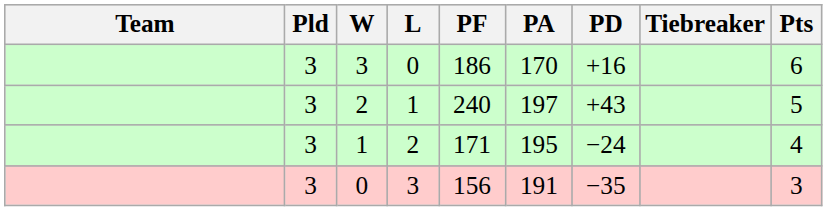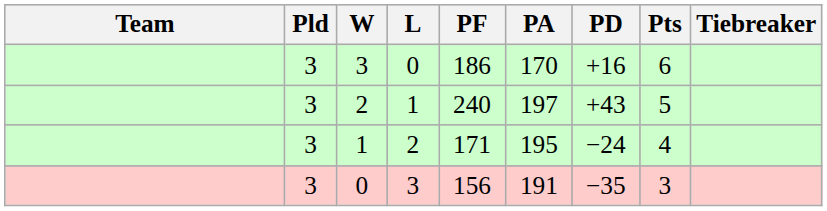columns swapped: (796, 24) <-> (705, 24)
